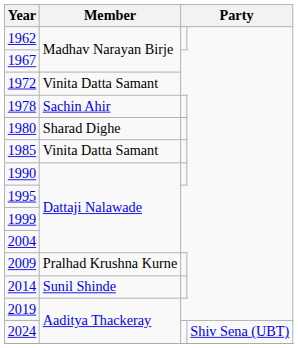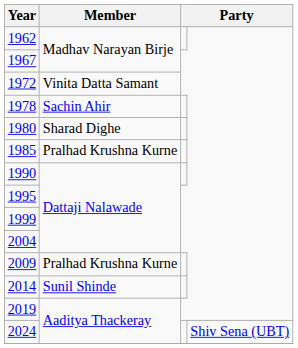(100, 151) Vinita Datta Samant -> (110, 151) Pralhad Krushna Kurne
